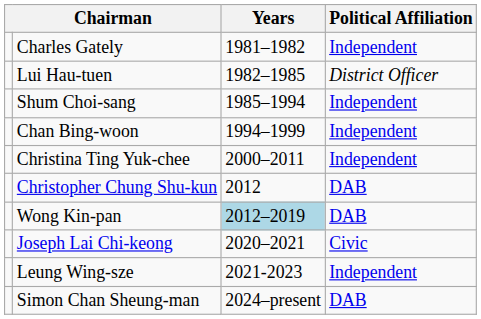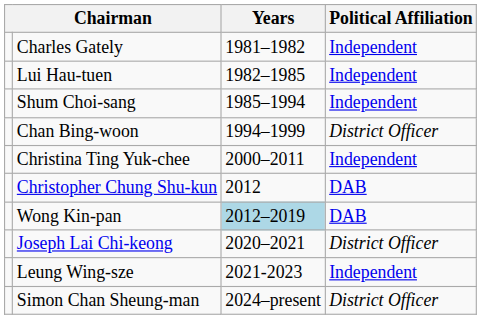(384, 74) District Officer -> (373, 74) Independent
(373, 131) Independent -> (384, 131) District Officer
(348, 243) Civic -> (384, 243) District Officer
(348, 300) DAB -> (384, 300) District Officer
